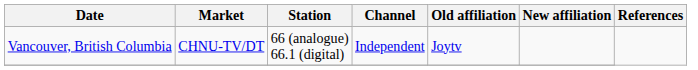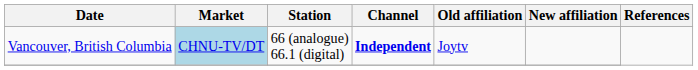(221, 45) no background -> (221, 45) lightblue background
(390, 45) normal -> (393, 45) bold
